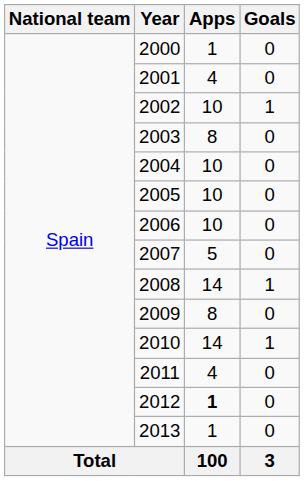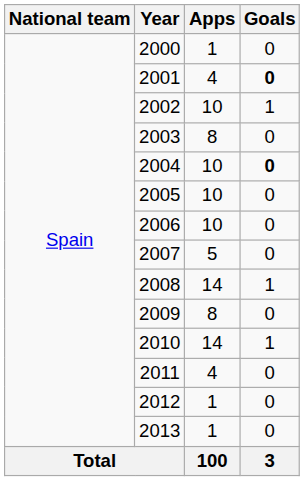(270, 78) normal -> (270, 78) bold
(270, 166) normal -> (270, 166) bold
(212, 401) bold -> (212, 401) normal
